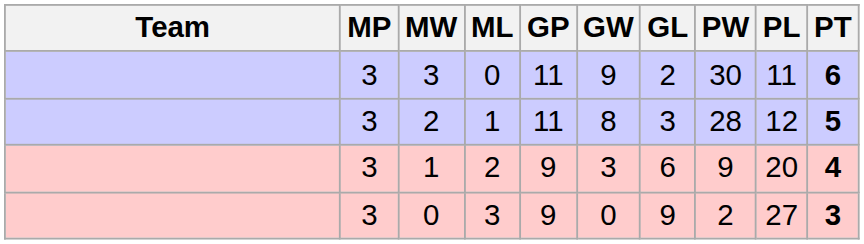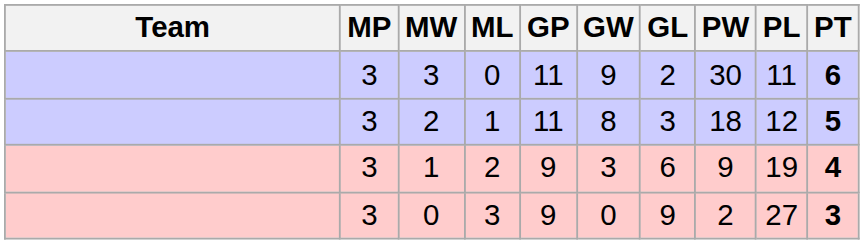(726, 121) 28 -> (726, 121) 18
(782, 167) 20 -> (782, 167) 19
